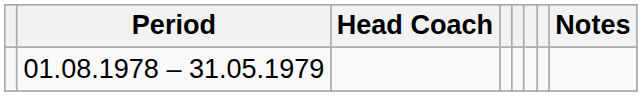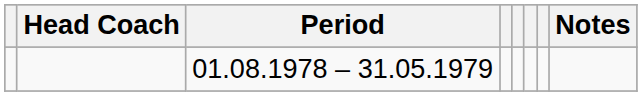columns swapped: (415, 25) <-> (174, 25)
